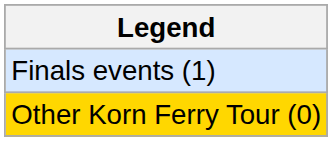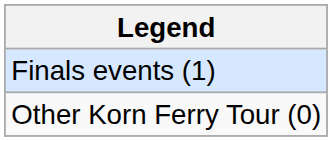(166, 115) gold background -> (166, 115) no background
